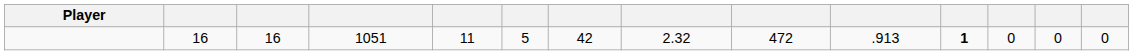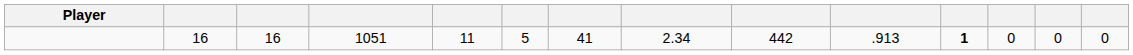(585, 38) 42 -> (585, 38) 41
(676, 38) 2.32 -> (676, 38) 2.34
(781, 38) 472 -> (781, 38) 442
